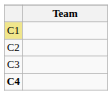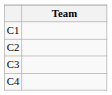(13, 30) khaki background -> (13, 30) no background
(13, 81) bold -> (13, 81) normal
